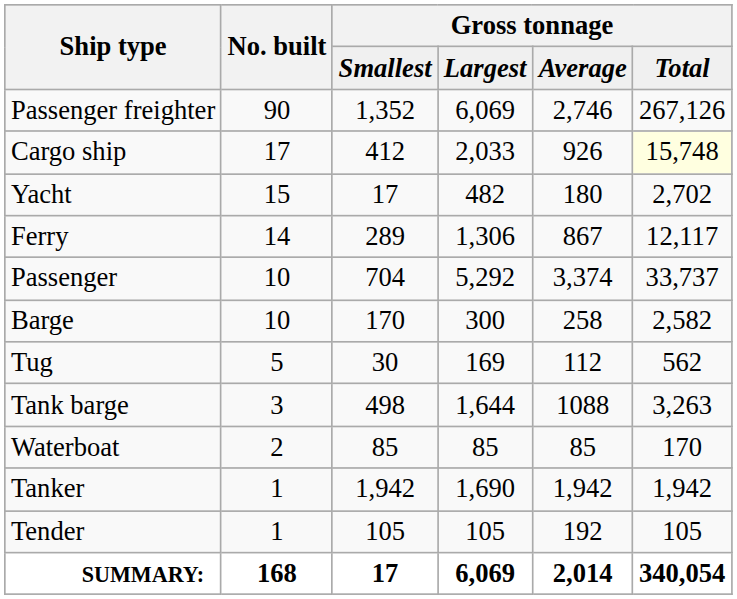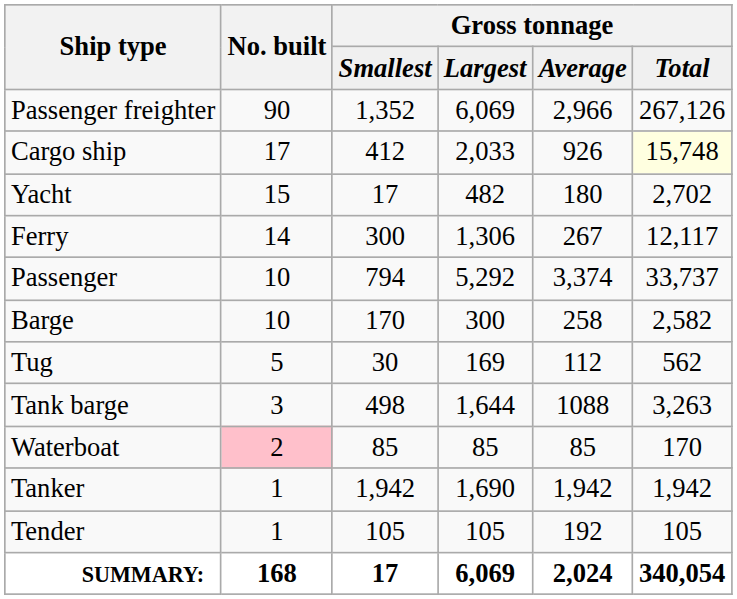(583, 109) 2,746 -> (583, 109) 2,966
(385, 236) 289 -> (385, 236) 300
(583, 236) 867 -> (583, 236) 267
(385, 278) 704 -> (385, 278) 794
(277, 446) no background -> (277, 446) pink background
(583, 573) 2,014 -> (583, 573) 2,024
